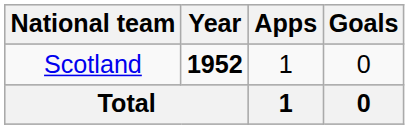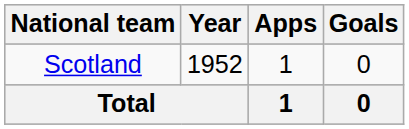(215, 64) bold -> (215, 64) normal
